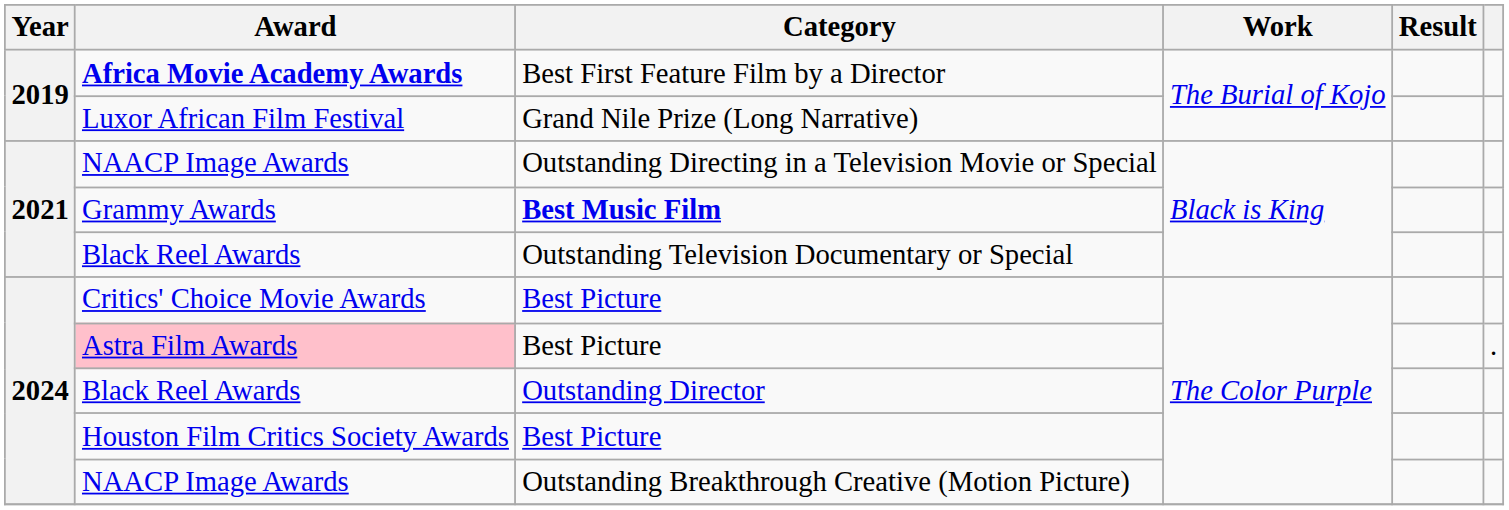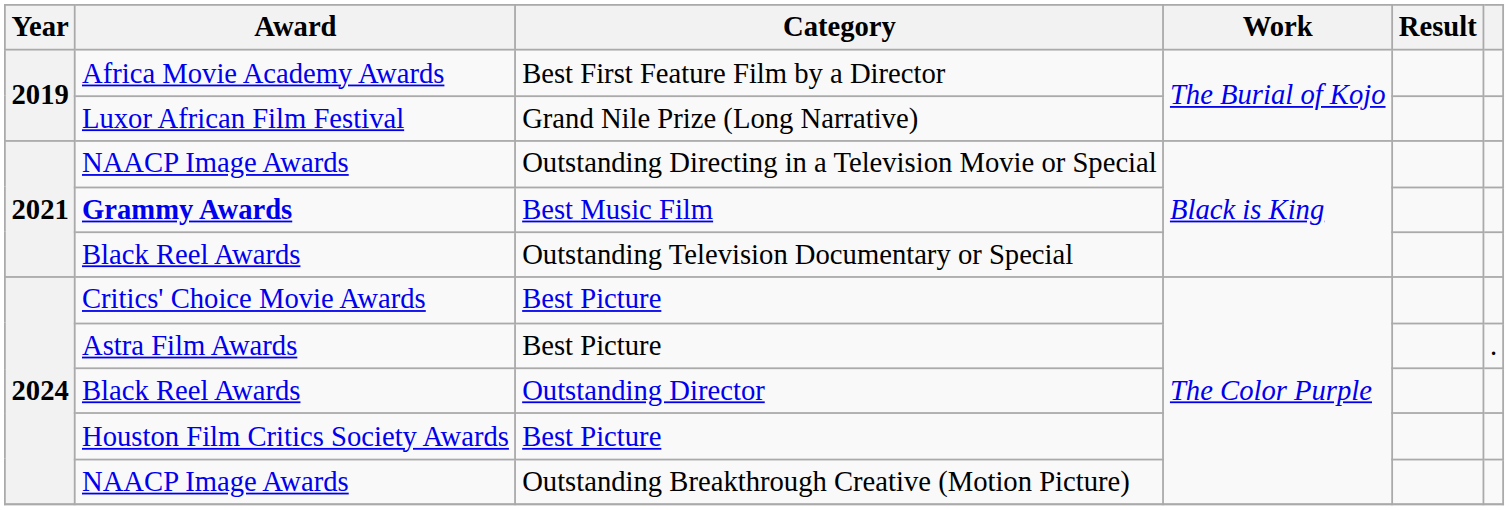(272, 72) bold -> (263, 72) normal
(179, 208) normal -> (187, 208) bold
(622, 208) bold -> (618, 208) normal
(190, 345) pink background -> (190, 345) no background
